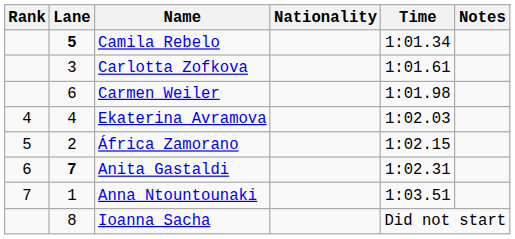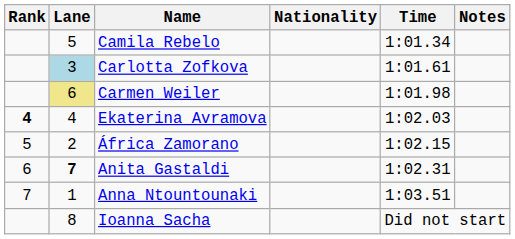(72, 43) bold -> (72, 43) normal
(72, 68) no background -> (72, 68) lightblue background
(72, 94) no background -> (72, 94) khaki background
(27, 119) normal -> (27, 119) bold
